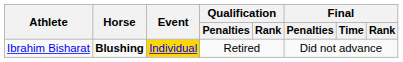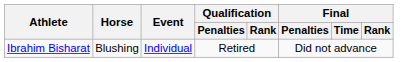(119, 49) bold -> (117, 49) normal
(173, 49) gold background -> (168, 49) no background
